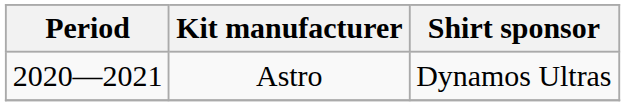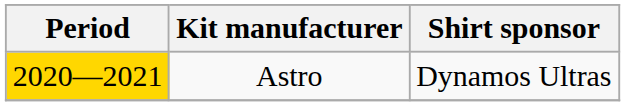(88, 75) no background -> (88, 75) gold background
